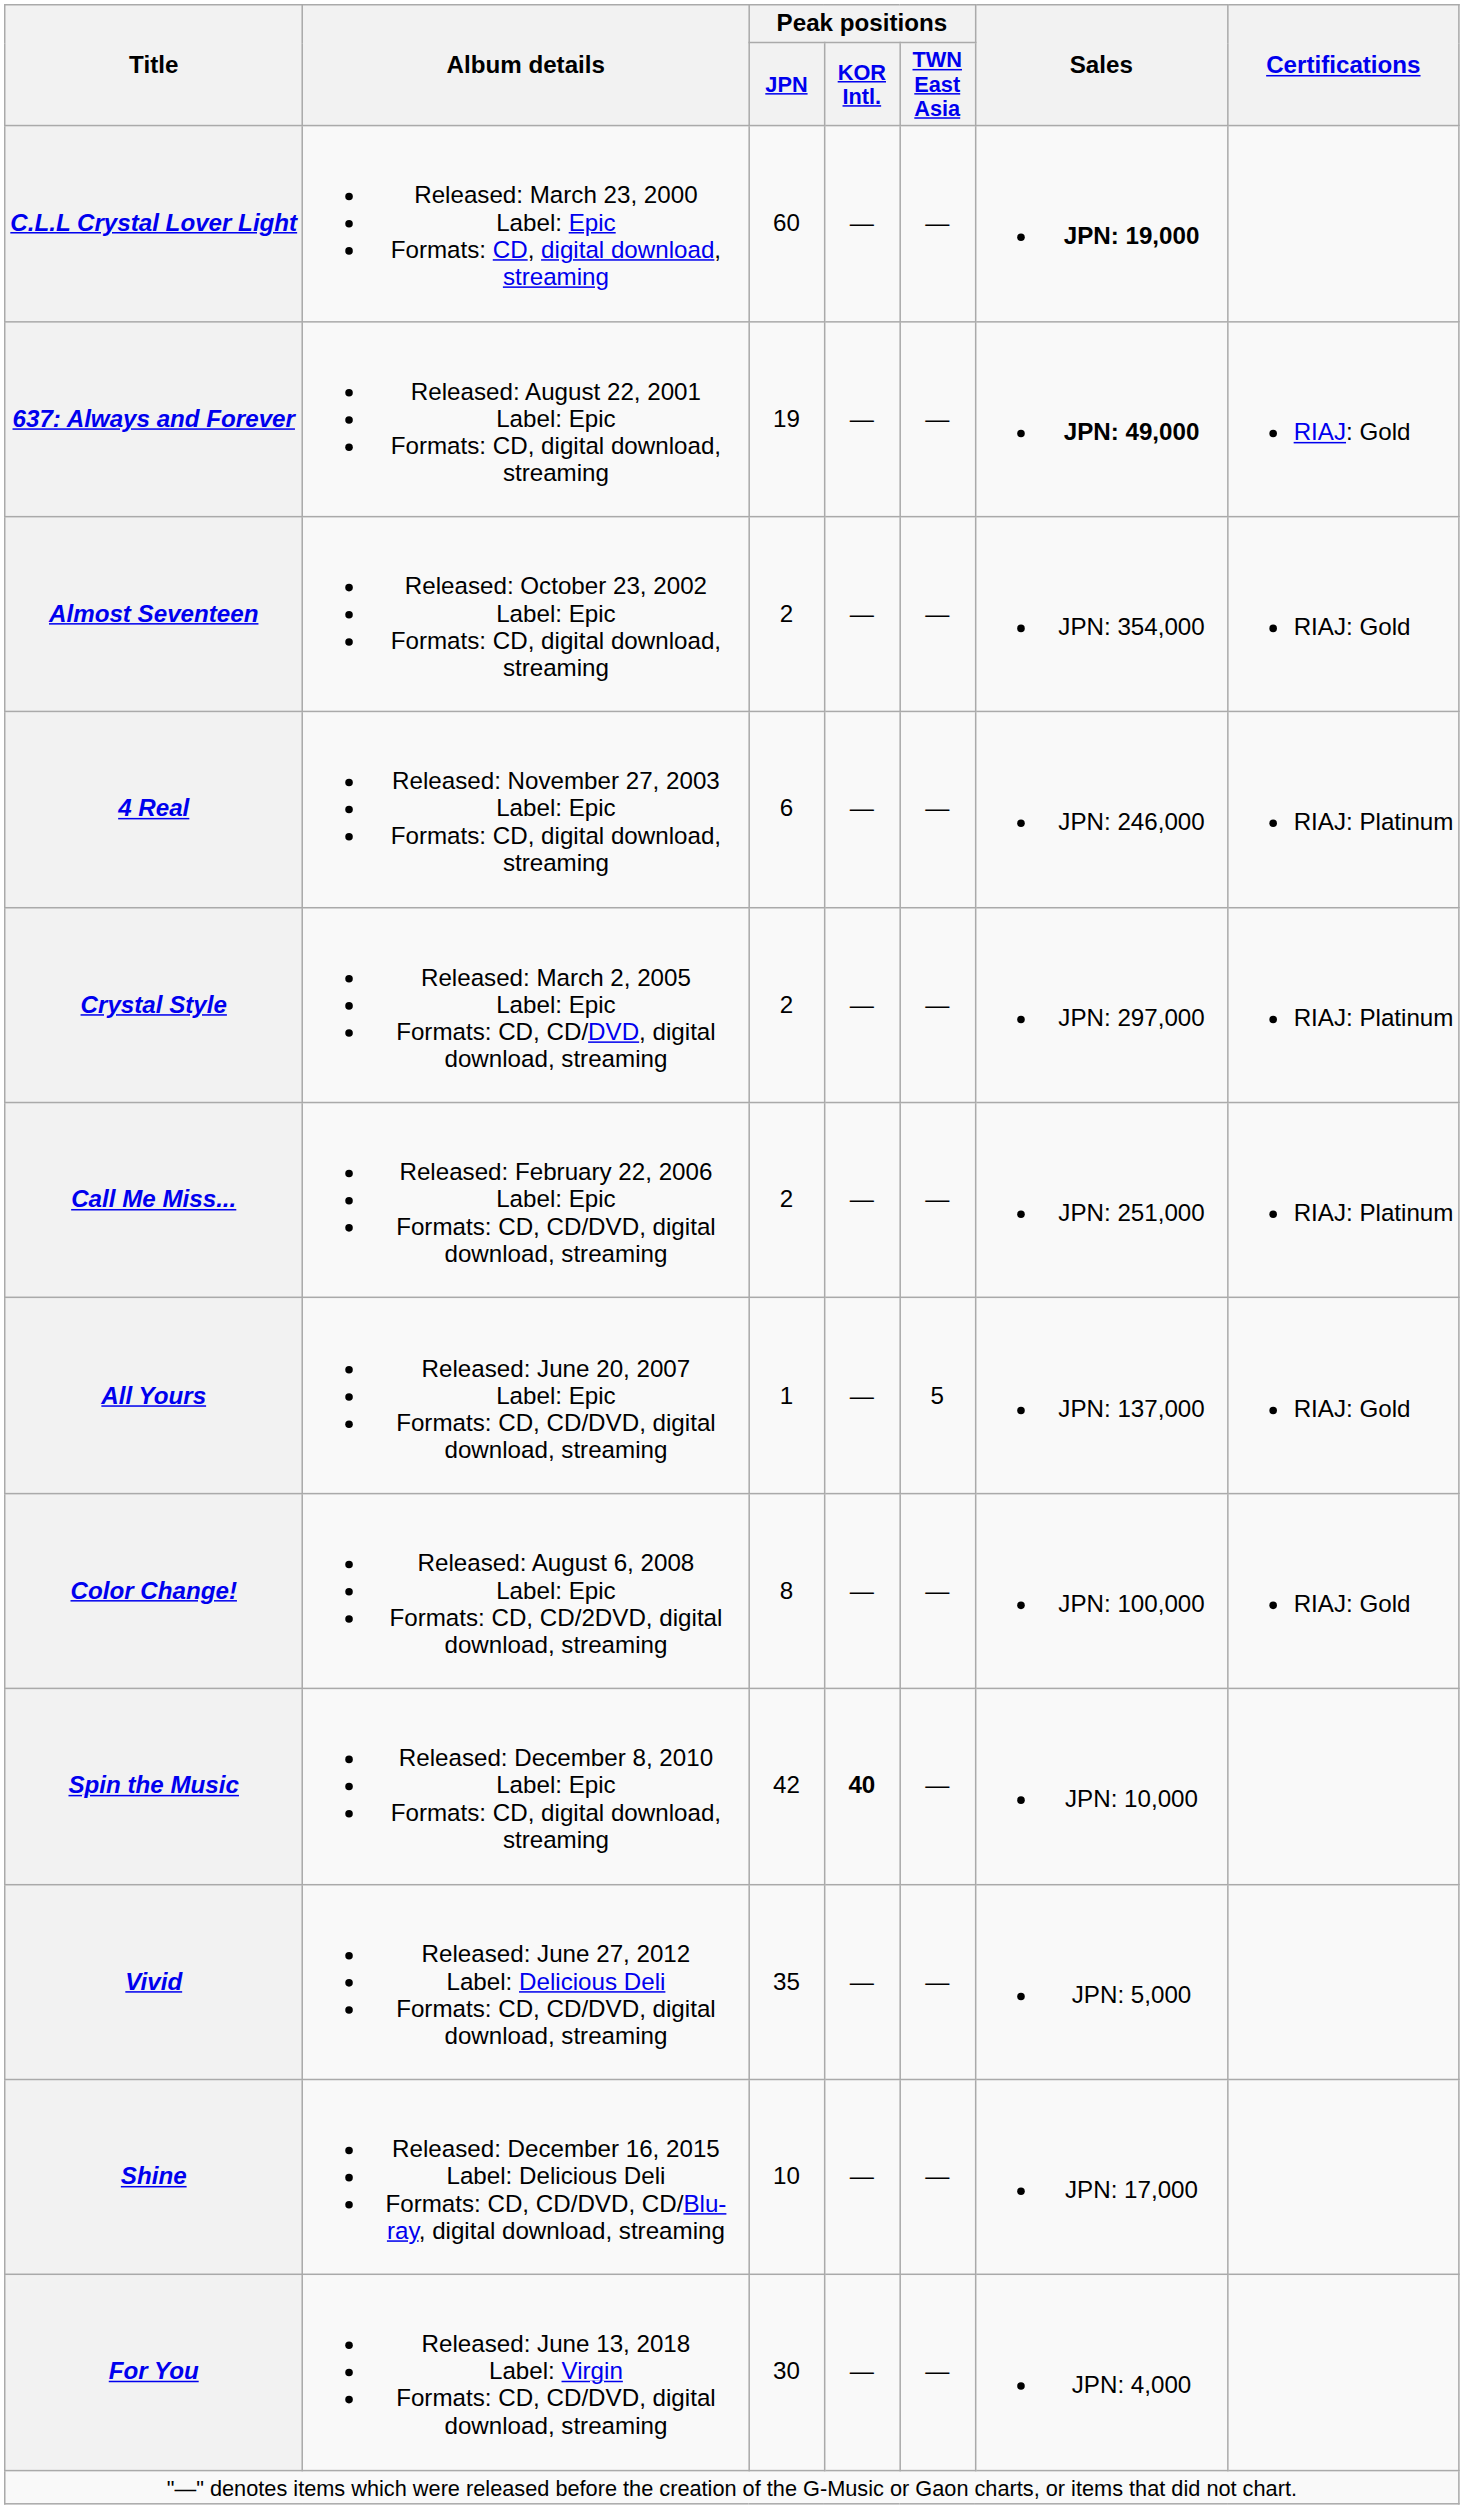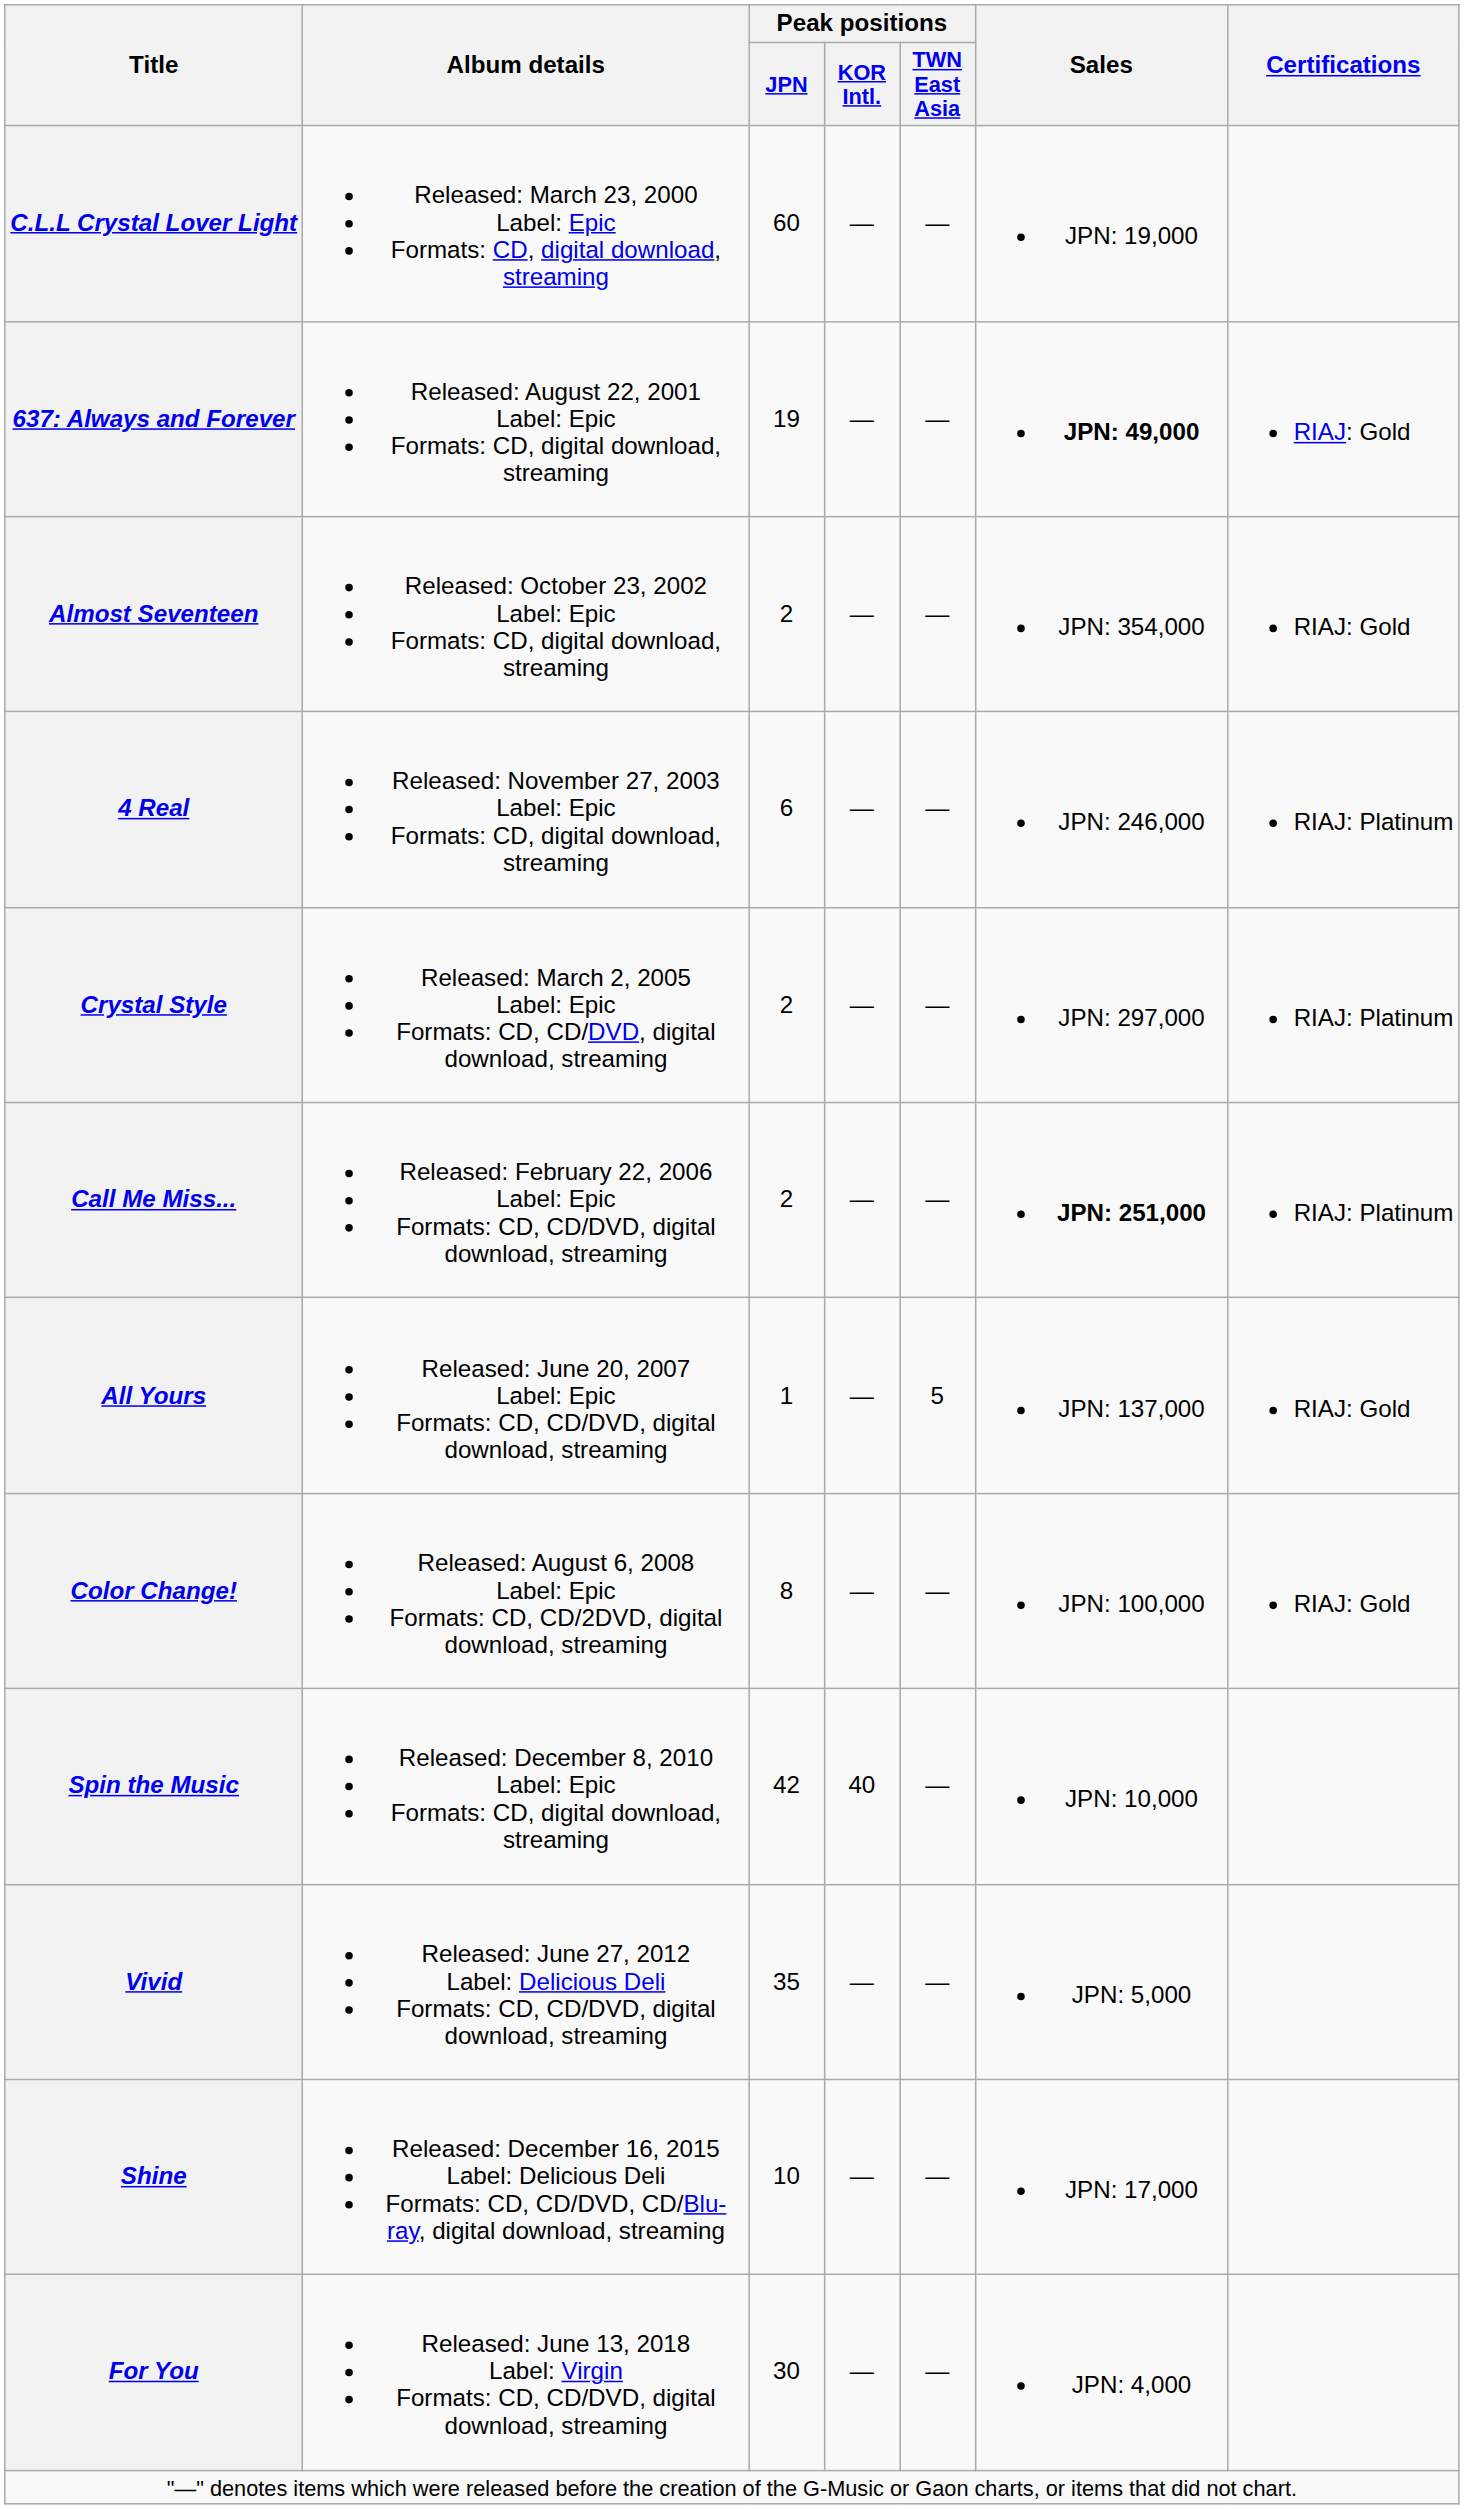(1101, 237) bold -> (1101, 237) normal
(1101, 1214) normal -> (1101, 1214) bold
(862, 1786) bold -> (862, 1786) normal
